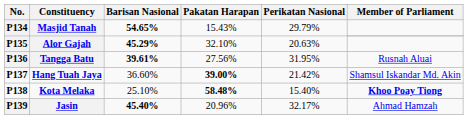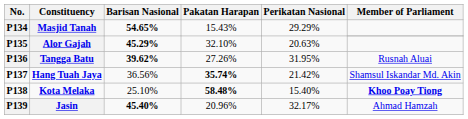(304, 28) 29.79% -> (304, 28) 29.29%
(142, 59) 39.61% -> (142, 59) 39.62%
(221, 59) 27.56% -> (221, 59) 27.26%
(142, 75) 36.60% -> (142, 75) 36.56%
(221, 75) 39.00% -> (221, 75) 35.74%
